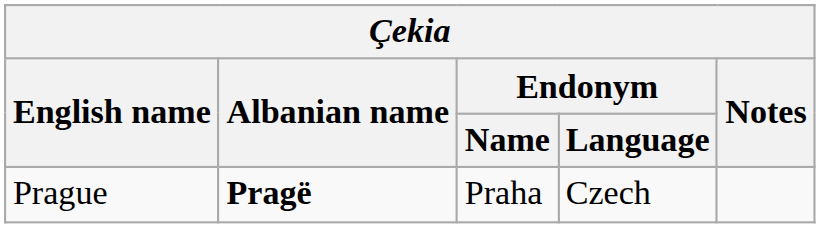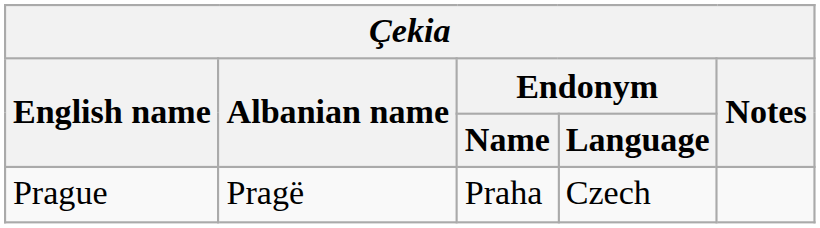(269, 193) bold -> (265, 193) normal
